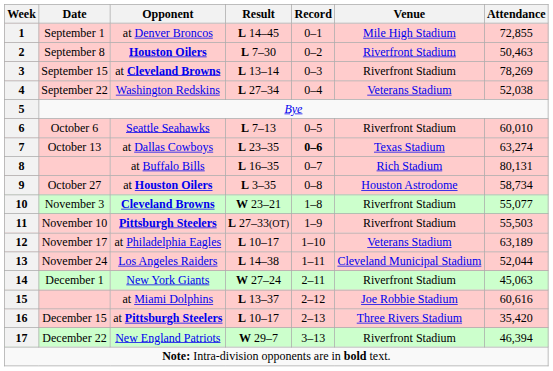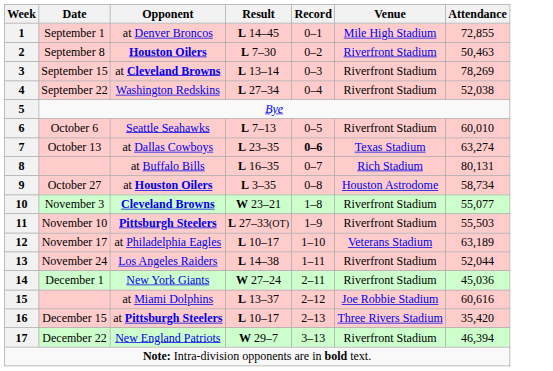(409, 90) Veterans Stadium -> (390, 90) Riverfront Stadium
(409, 261) Cleveland Municipal Stadium -> (390, 261) Riverfront Stadium
(516, 280) 45,063 -> (478, 280) 45,036
